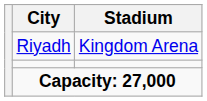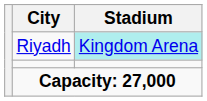(138, 45) no background -> (138, 45) paleturquoise background
